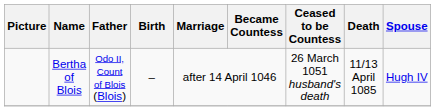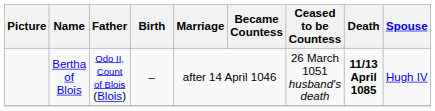(364, 77) normal -> (364, 77) bold
